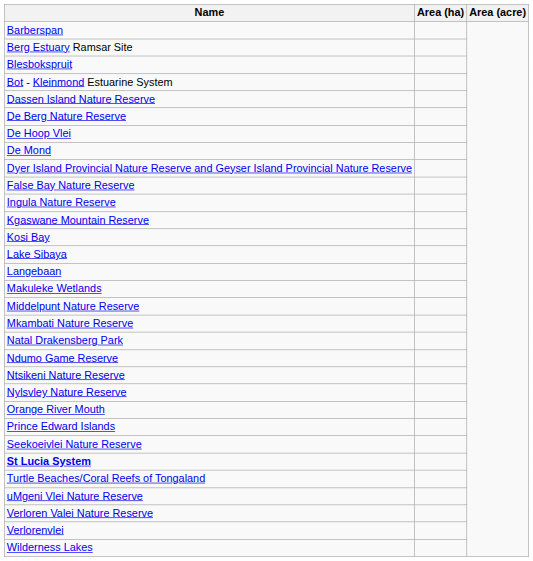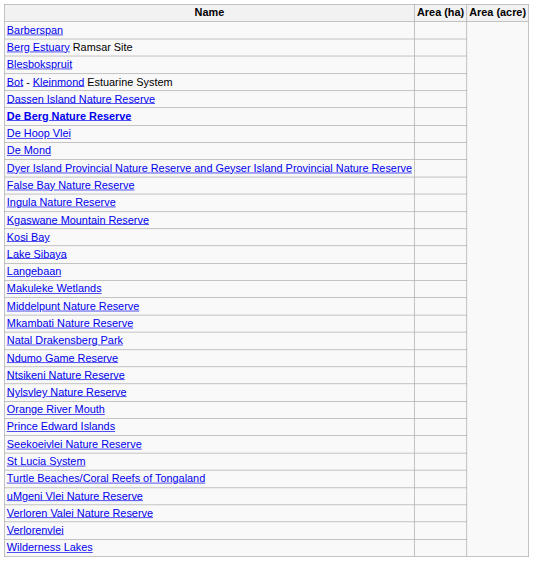(66, 116) normal -> (69, 116) bold
(49, 461) bold -> (46, 461) normal
